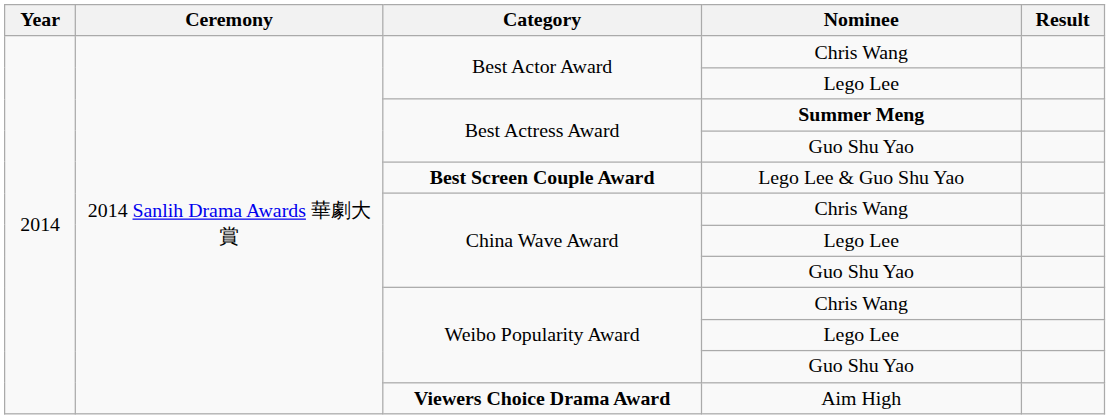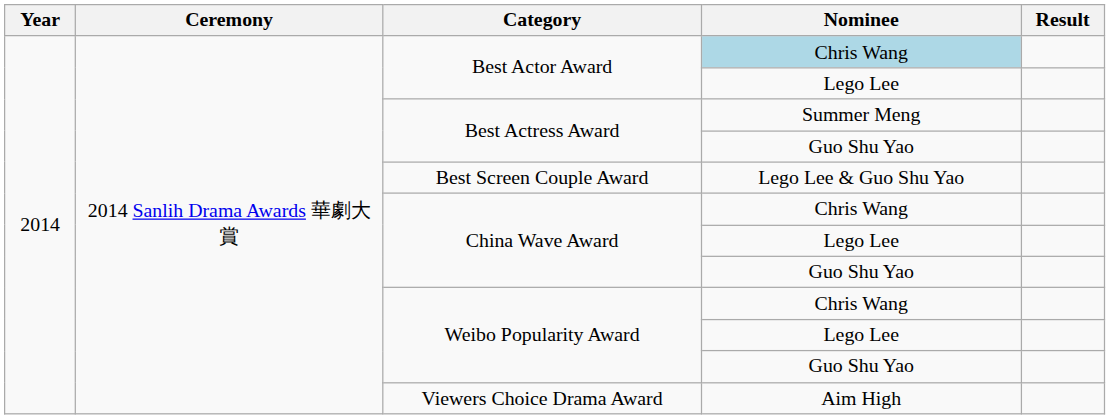(861, 51) no background -> (861, 51) lightblue background
(861, 114) bold -> (861, 114) normal
(542, 177) bold -> (542, 177) normal
(542, 397) bold -> (542, 397) normal
